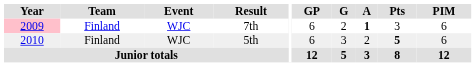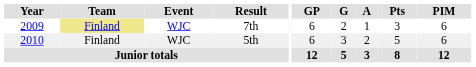(32, 26) pink background -> (32, 26) no background
(102, 26) no background -> (102, 26) khaki background
(367, 26) bold -> (367, 26) normal
(397, 40) bold -> (397, 40) normal
